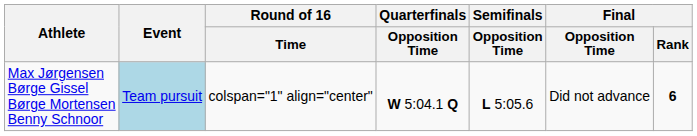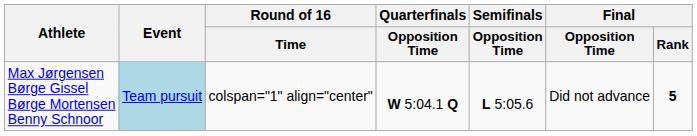(673, 97) 6 -> (673, 97) 5
